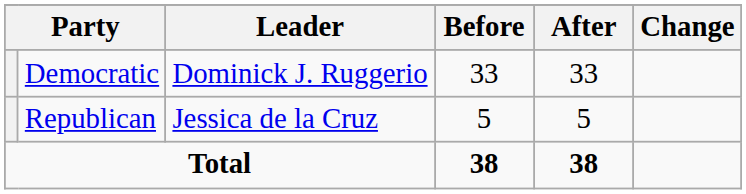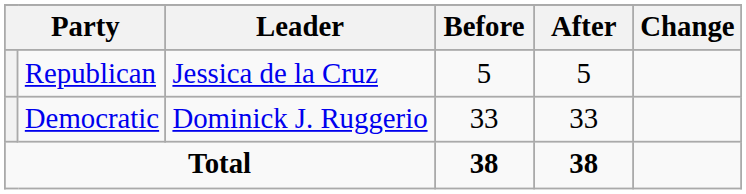rows swapped: (92, 73) <-> (90, 118)
